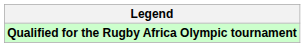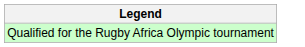(152, 33) bold -> (141, 33) normal
